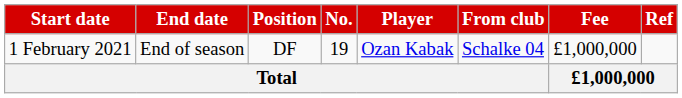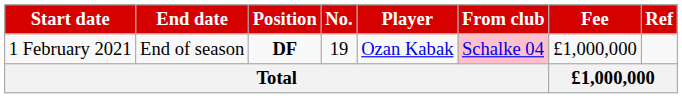(285, 48) normal -> (285, 48) bold
(503, 48) no background -> (503, 48) pink background
